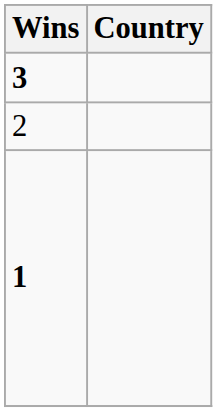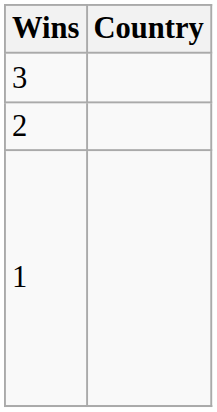(20, 77) bold -> (20, 77) normal
(20, 277) bold -> (20, 277) normal
